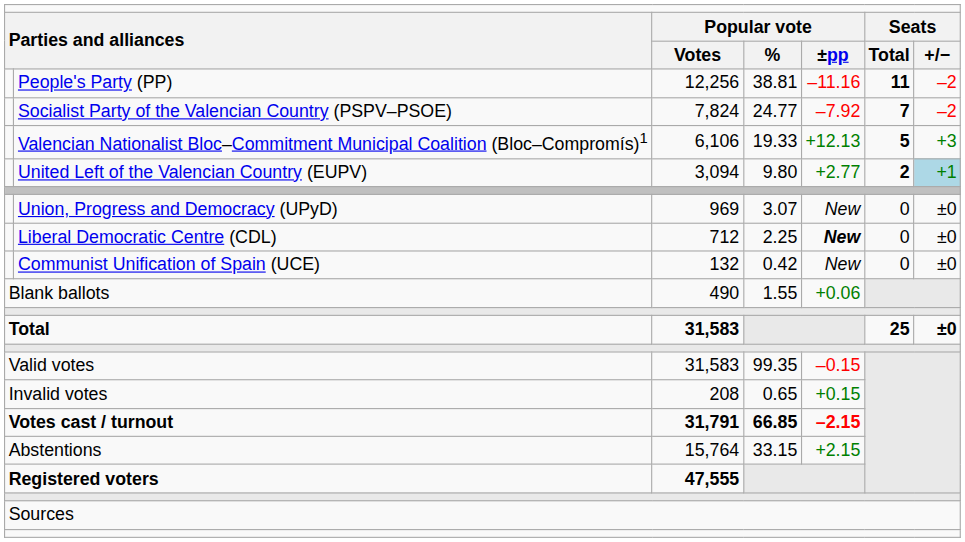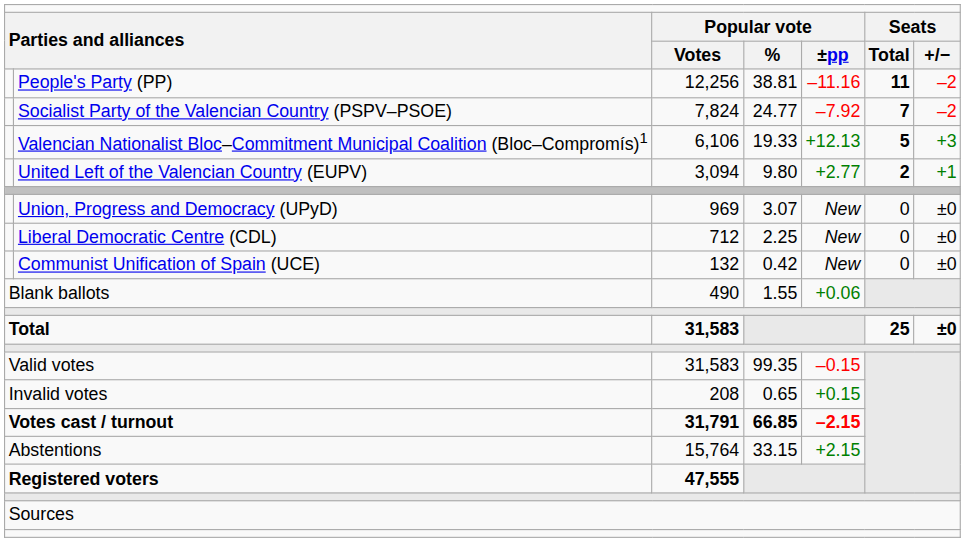(947, 172) lightblue background -> (947, 172) no background
(842, 236) bold -> (843, 236) normal
